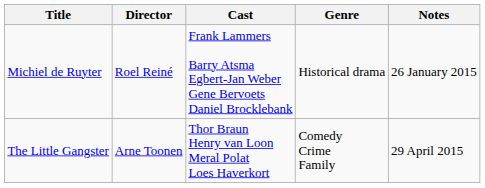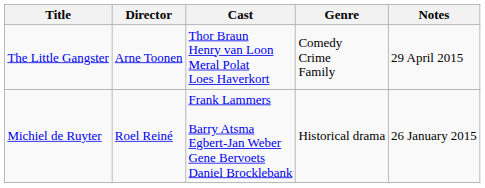rows swapped: (55, 71) <-> (58, 150)
